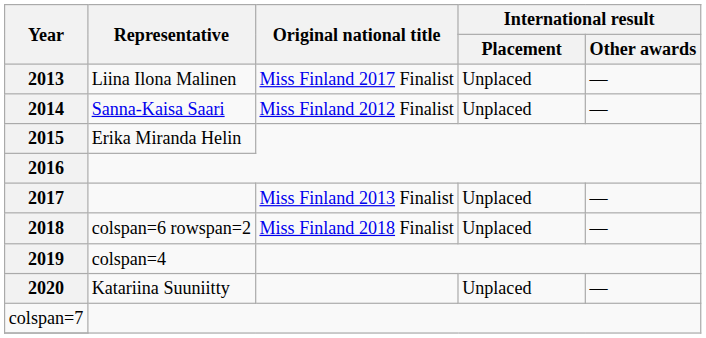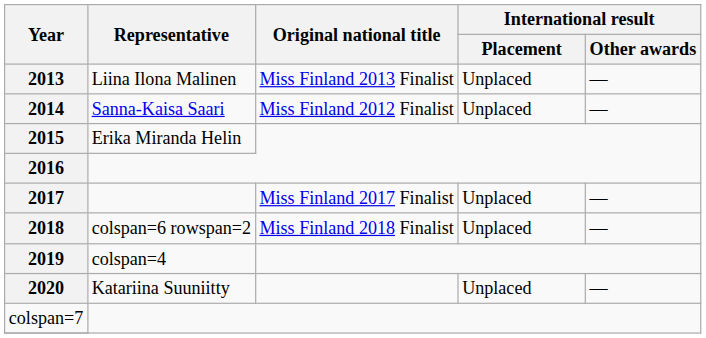(357, 79) Miss Finland 2017 Finalist -> (357, 79) Miss Finland 2013 Finalist
(357, 198) Miss Finland 2013 Finalist -> (357, 198) Miss Finland 2017 Finalist
